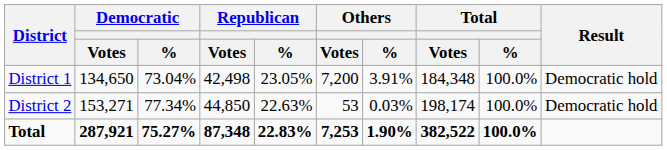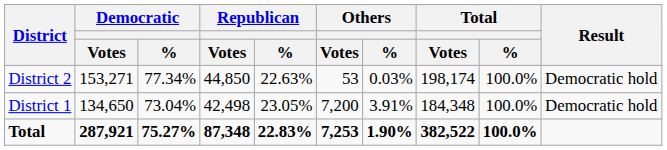rows swapped: (40, 78) <-> (40, 105)
